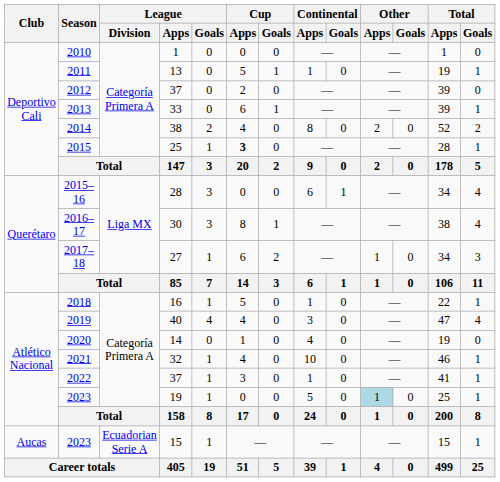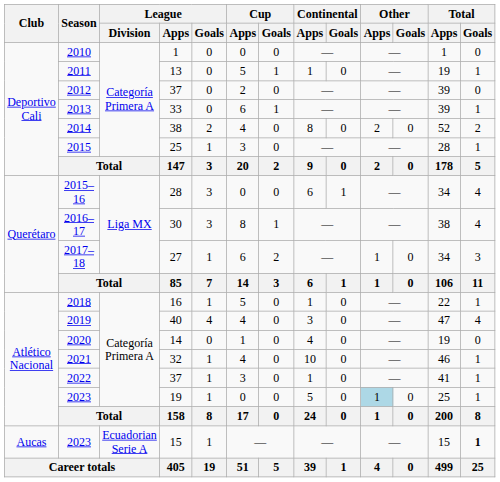(243, 147) bold -> (243, 147) normal
(478, 441) normal -> (478, 441) bold
